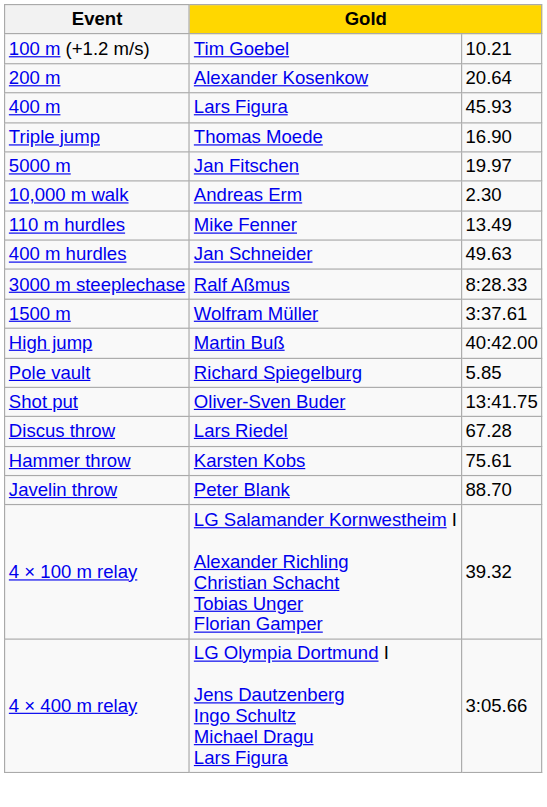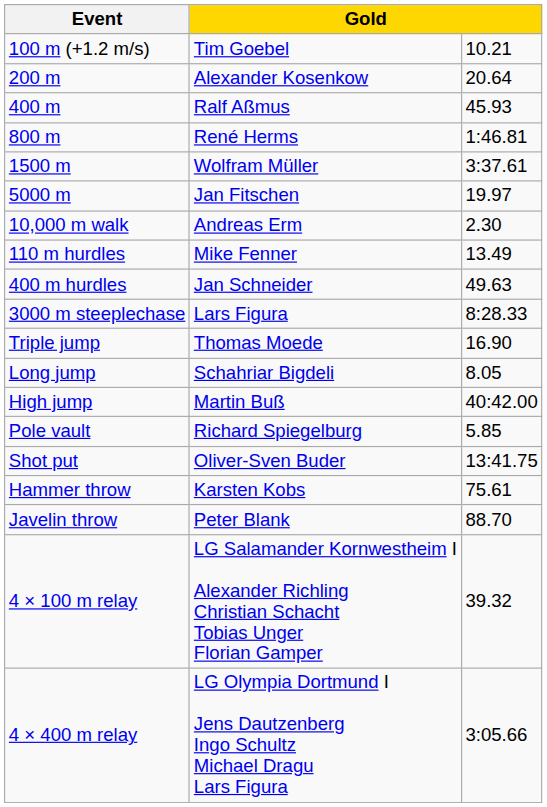(241, 107) Lars Figura -> (242, 107) Ralf Aßmus
+ row: (35, 136)
rows swapped: (40, 313) <-> (54, 136)
(242, 284) Ralf Aßmus -> (241, 313) Lars Figura
+ row: (52, 372)
- row: (62, 431)
